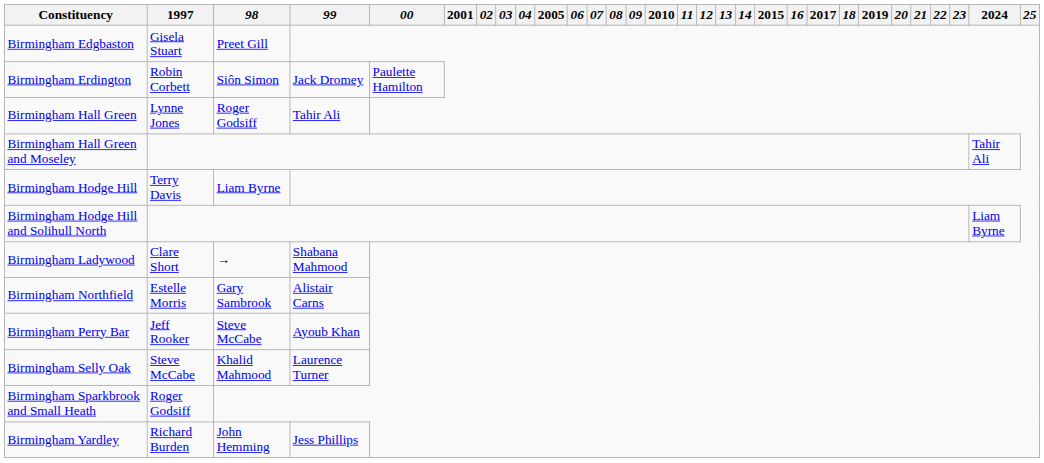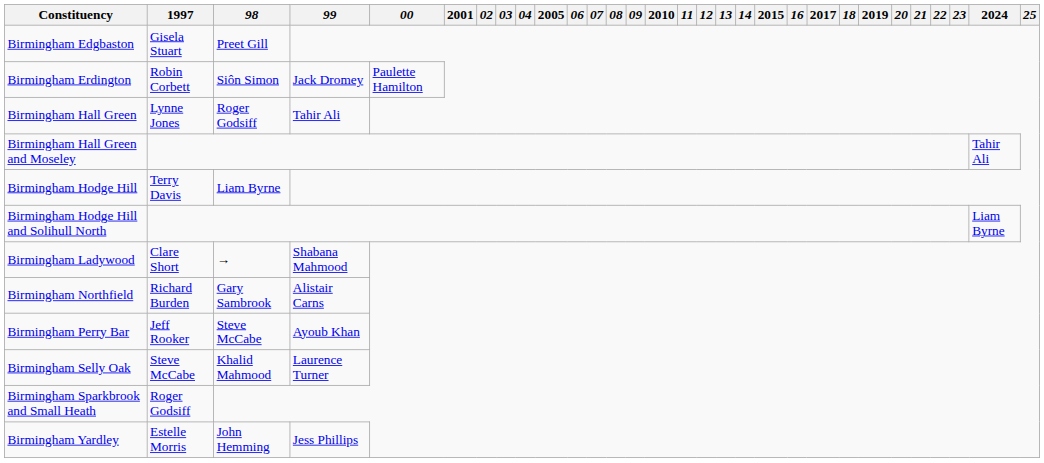(168, 295) Estelle Morris -> (171, 295) Richard Burden
(171, 439) Richard Burden -> (168, 439) Estelle Morris
